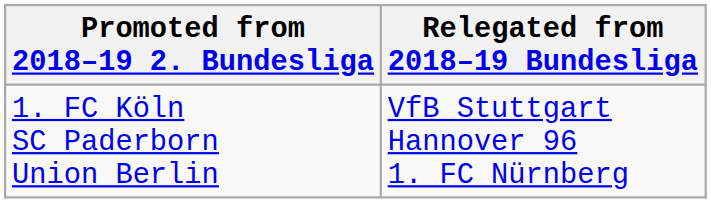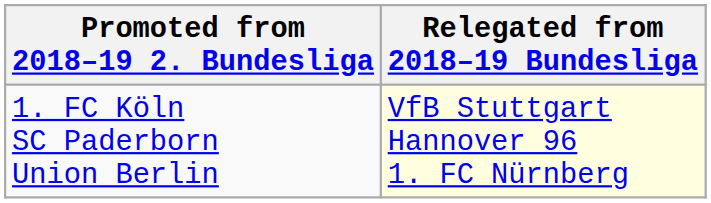(508, 142) no background -> (508, 142) lightyellow background
